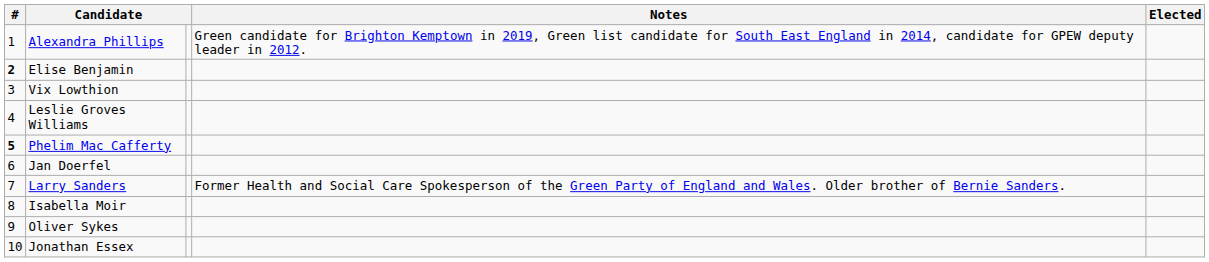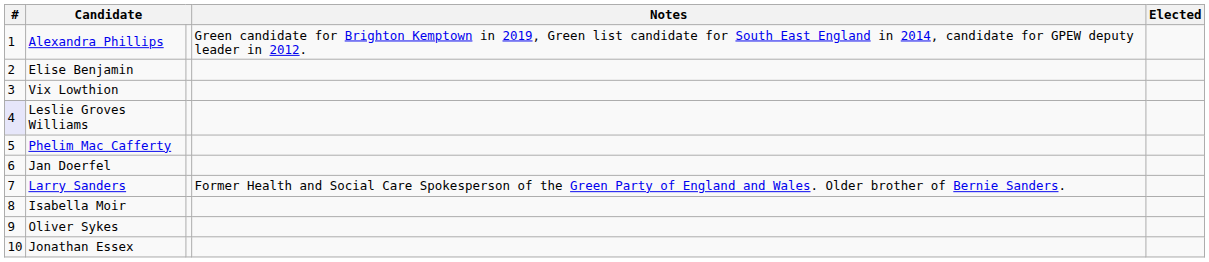(11, 70) bold -> (11, 70) normal
(11, 118) no background -> (11, 118) lavender background
(11, 145) bold -> (11, 145) normal
